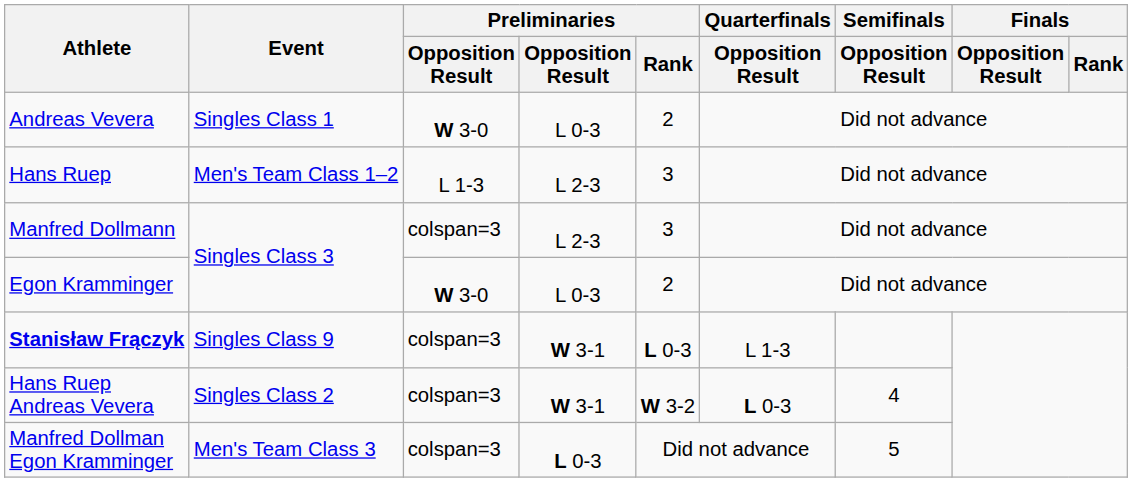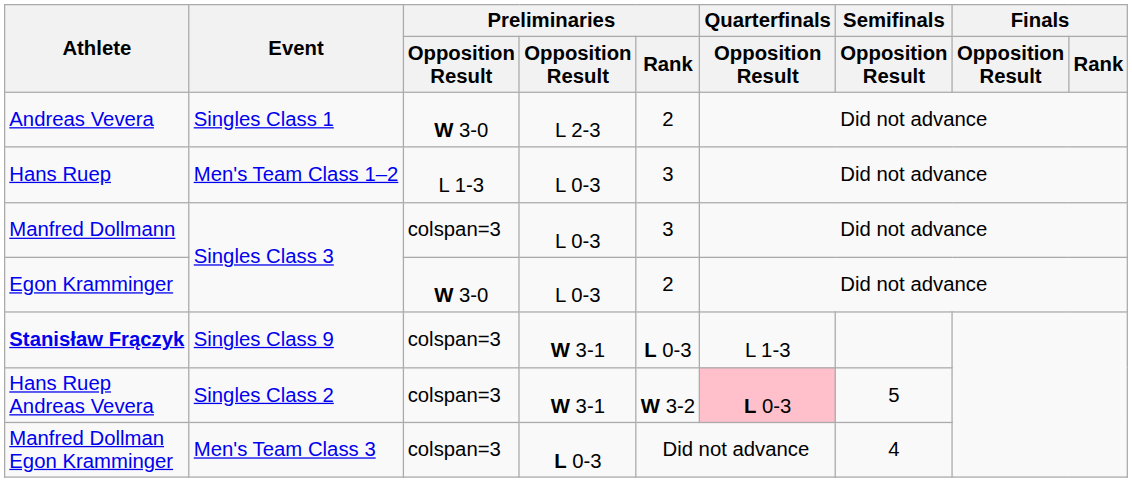(578, 130) L 0-3 -> (578, 130) L 2-3
(578, 185) L 2-3 -> (578, 185) L 0-3
(578, 240) L 2-3 -> (578, 240) L 0-3
(768, 406) no background -> (768, 406) pink background
(894, 394) 4 -> (894, 394) 5
(894, 449) 5 -> (894, 449) 4
